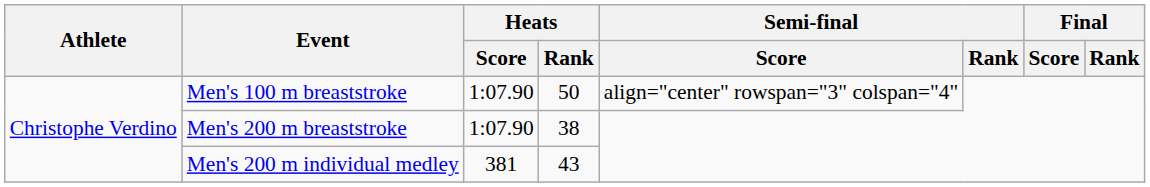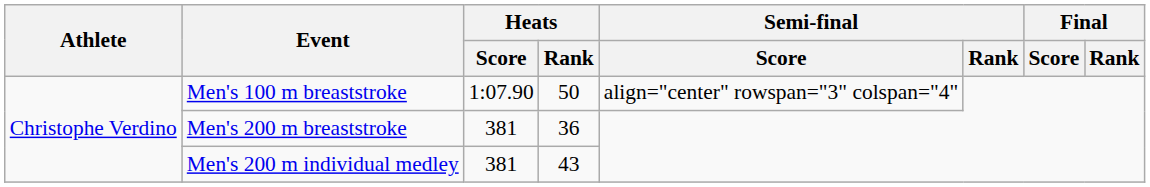(501, 128) 1:07.90 -> (501, 128) 381
(569, 128) 38 -> (569, 128) 36
